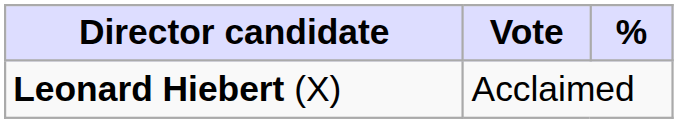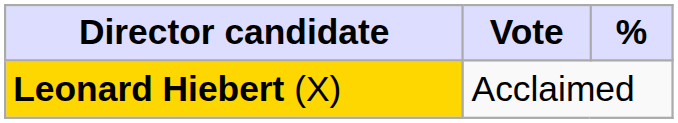(177, 88) no background -> (177, 88) gold background
